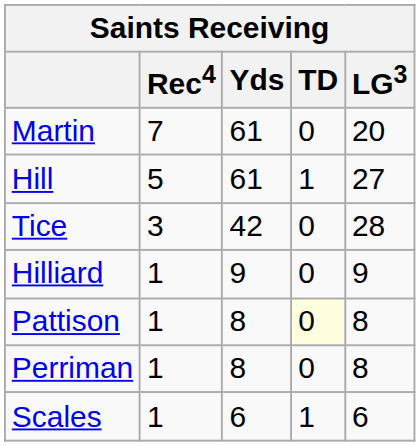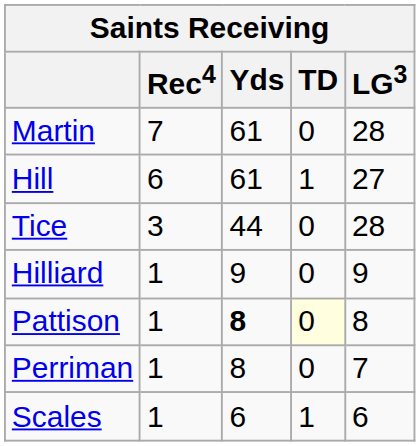(369, 131) 20 -> (369, 131) 28
(155, 178) 5 -> (155, 178) 6
(246, 226) 42 -> (246, 226) 44
(238, 321) normal -> (238, 321) bold
(360, 368) 8 -> (360, 368) 7
